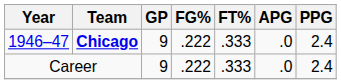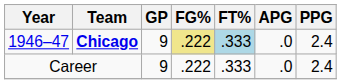(196, 42) no background -> (196, 42) khaki background
(236, 42) no background -> (236, 42) lightblue background
